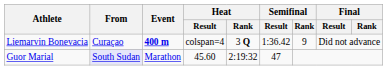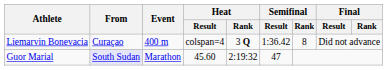(157, 41) bold -> (156, 41) normal
(304, 41) 9 -> (304, 41) 8
